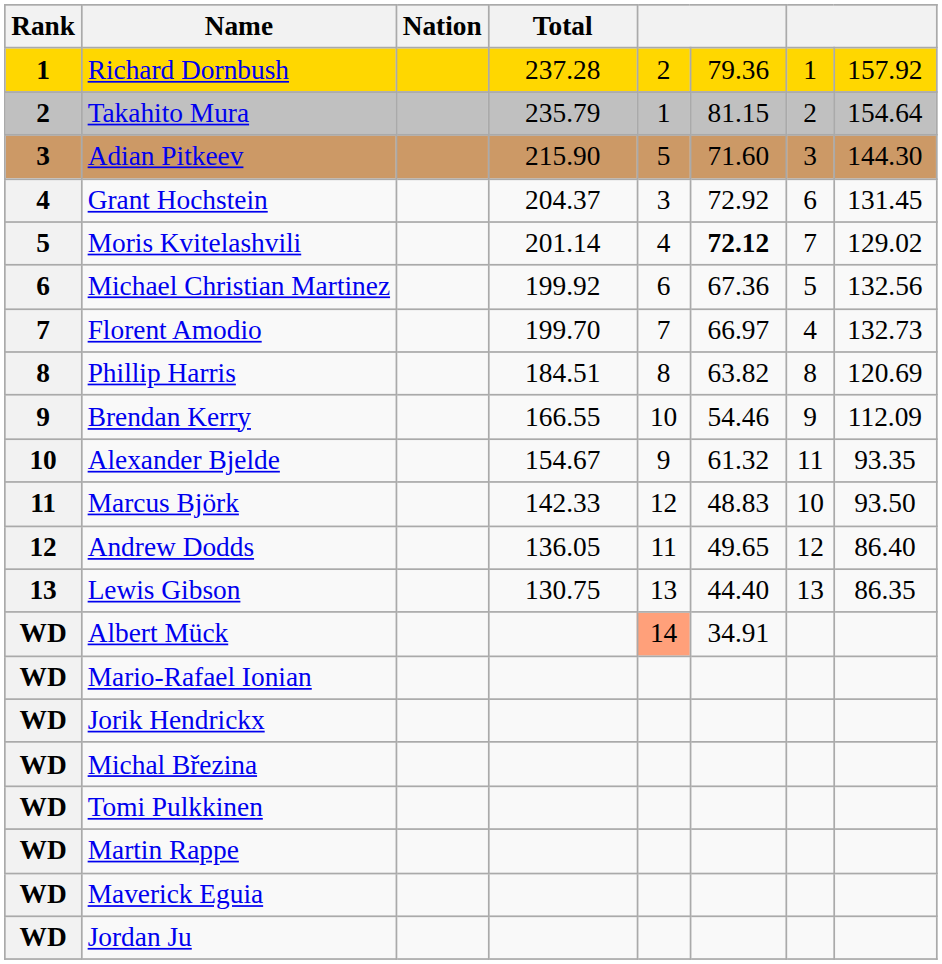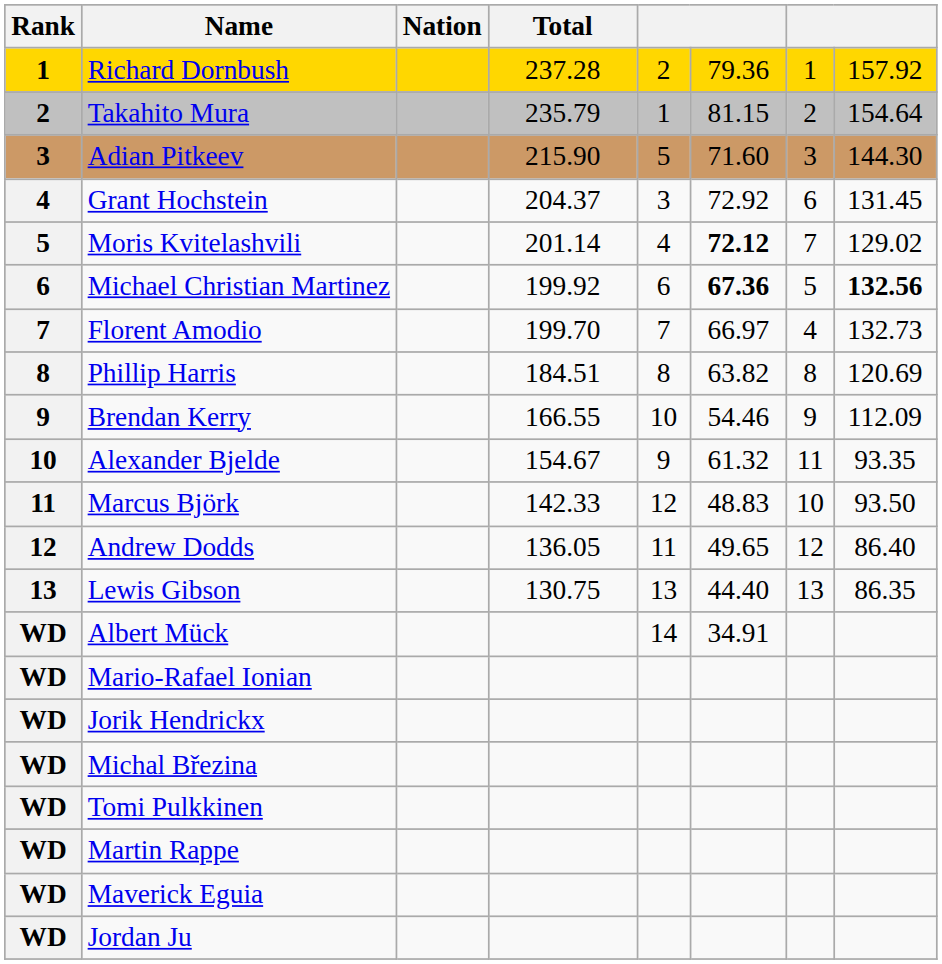(738, 286) normal -> (738, 286) bold
(885, 286) normal -> (885, 286) bold
(664, 633) lightsalmon background -> (664, 633) no background
